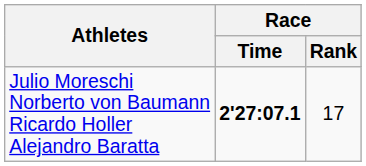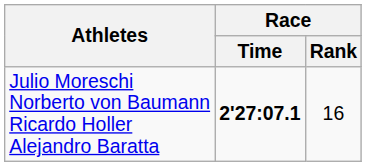(333, 114) 17 -> (333, 114) 16
